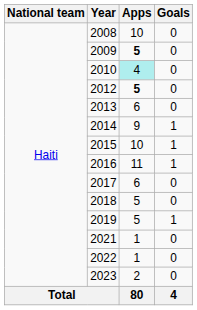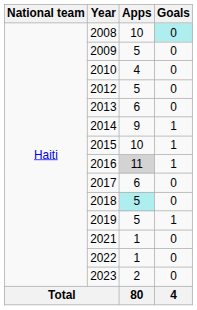(174, 32) no background -> (174, 32) paleturquoise background
(137, 51) bold -> (137, 51) normal
(137, 70) paleturquoise background -> (137, 70) no background
(137, 88) bold -> (137, 88) normal
(137, 164) no background -> (137, 164) lightgrey background
(137, 201) no background -> (137, 201) paleturquoise background
